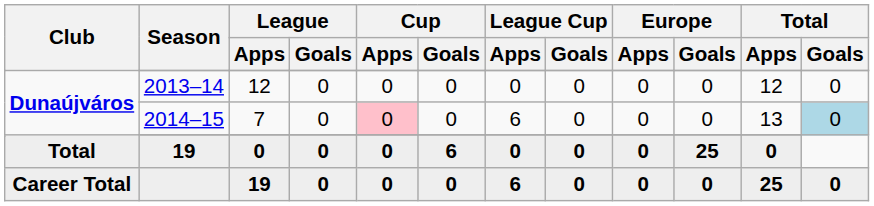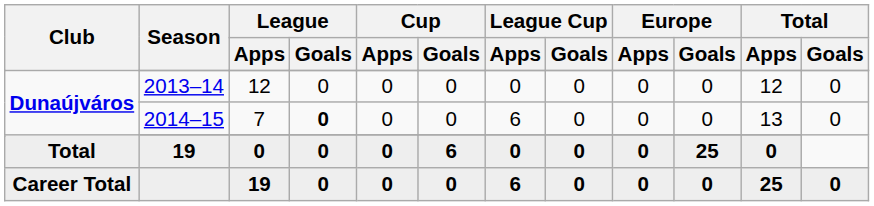(323, 119) normal -> (323, 119) bold
(387, 119) pink background -> (387, 119) no background
(835, 119) lightblue background -> (835, 119) no background
